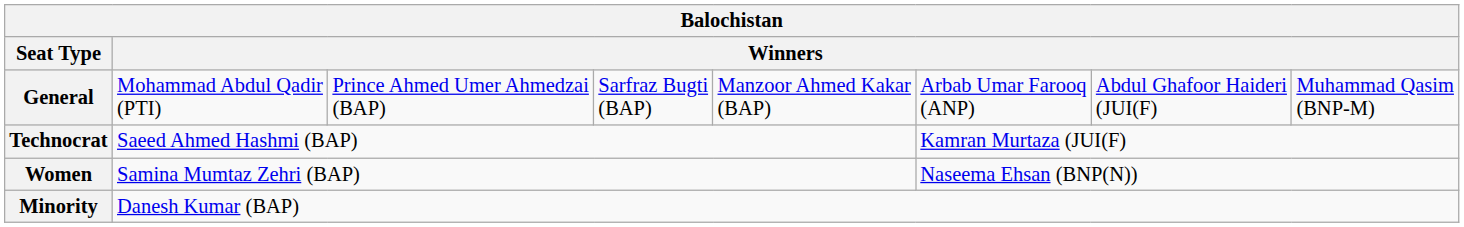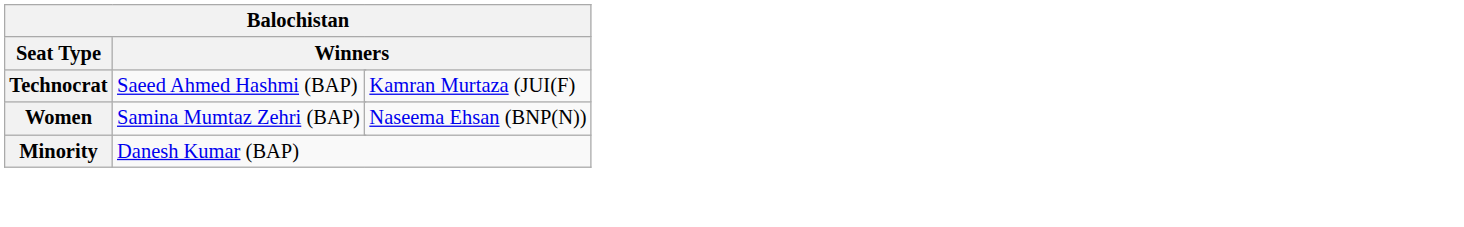- row: (58, 97)
